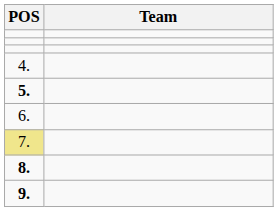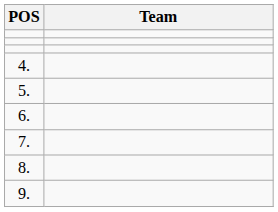(24, 90) bold -> (24, 90) normal
(24, 142) khaki background -> (24, 142) no background
(24, 167) bold -> (24, 167) normal
(24, 193) bold -> (24, 193) normal
